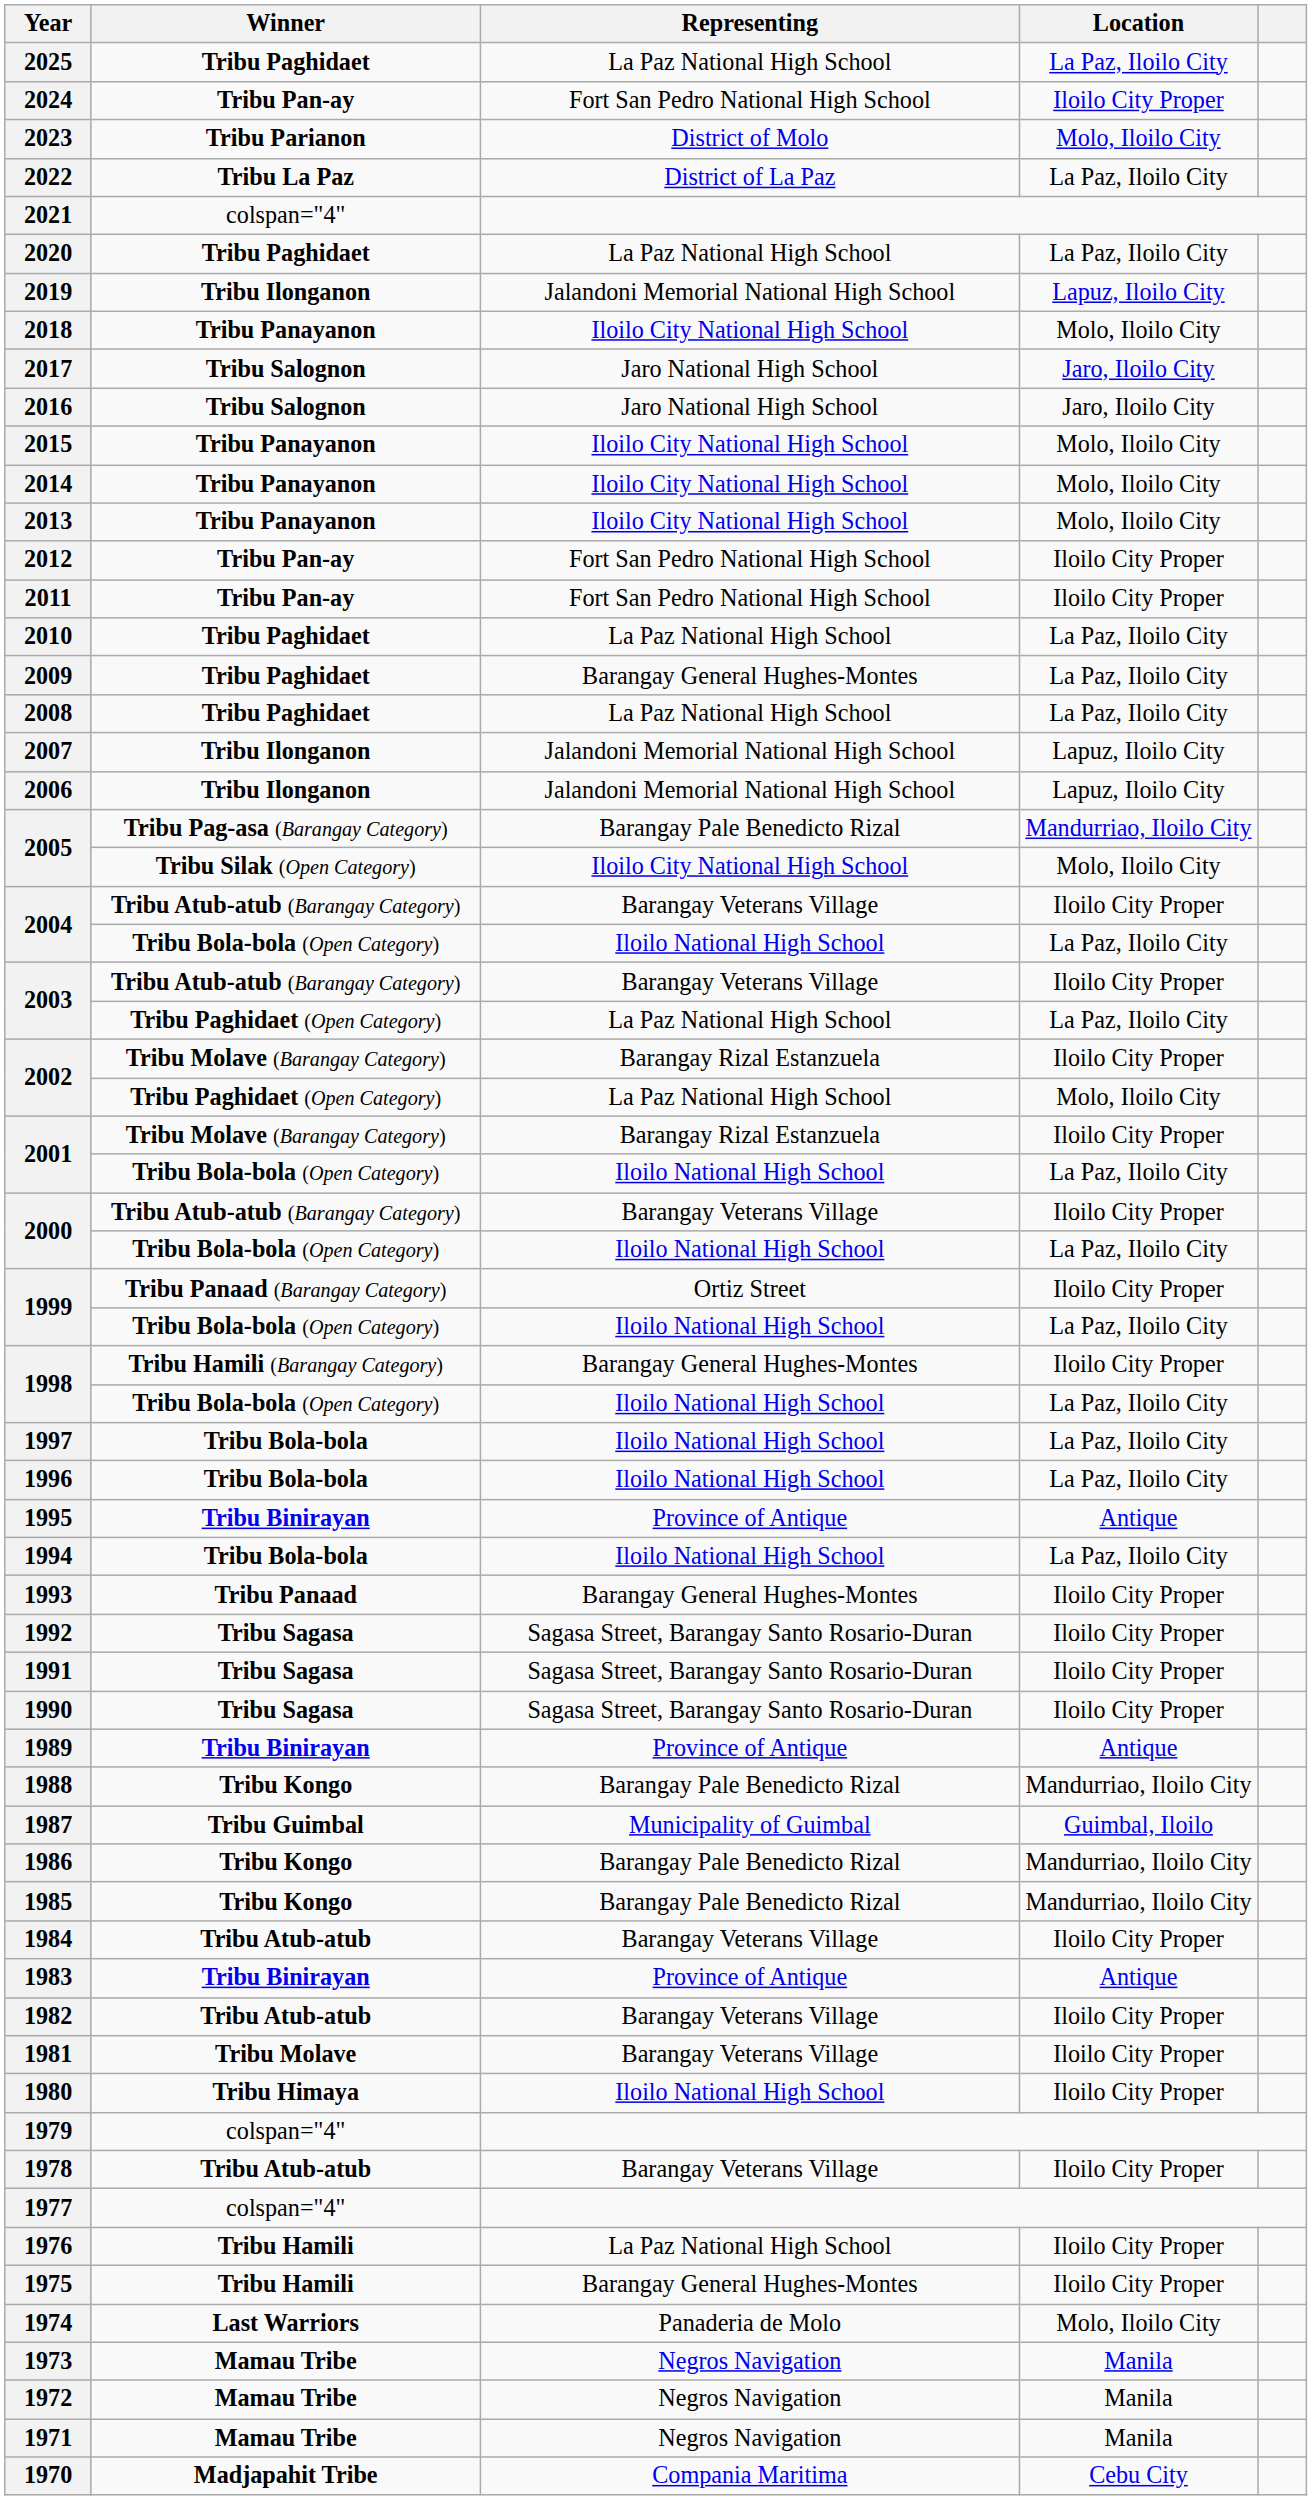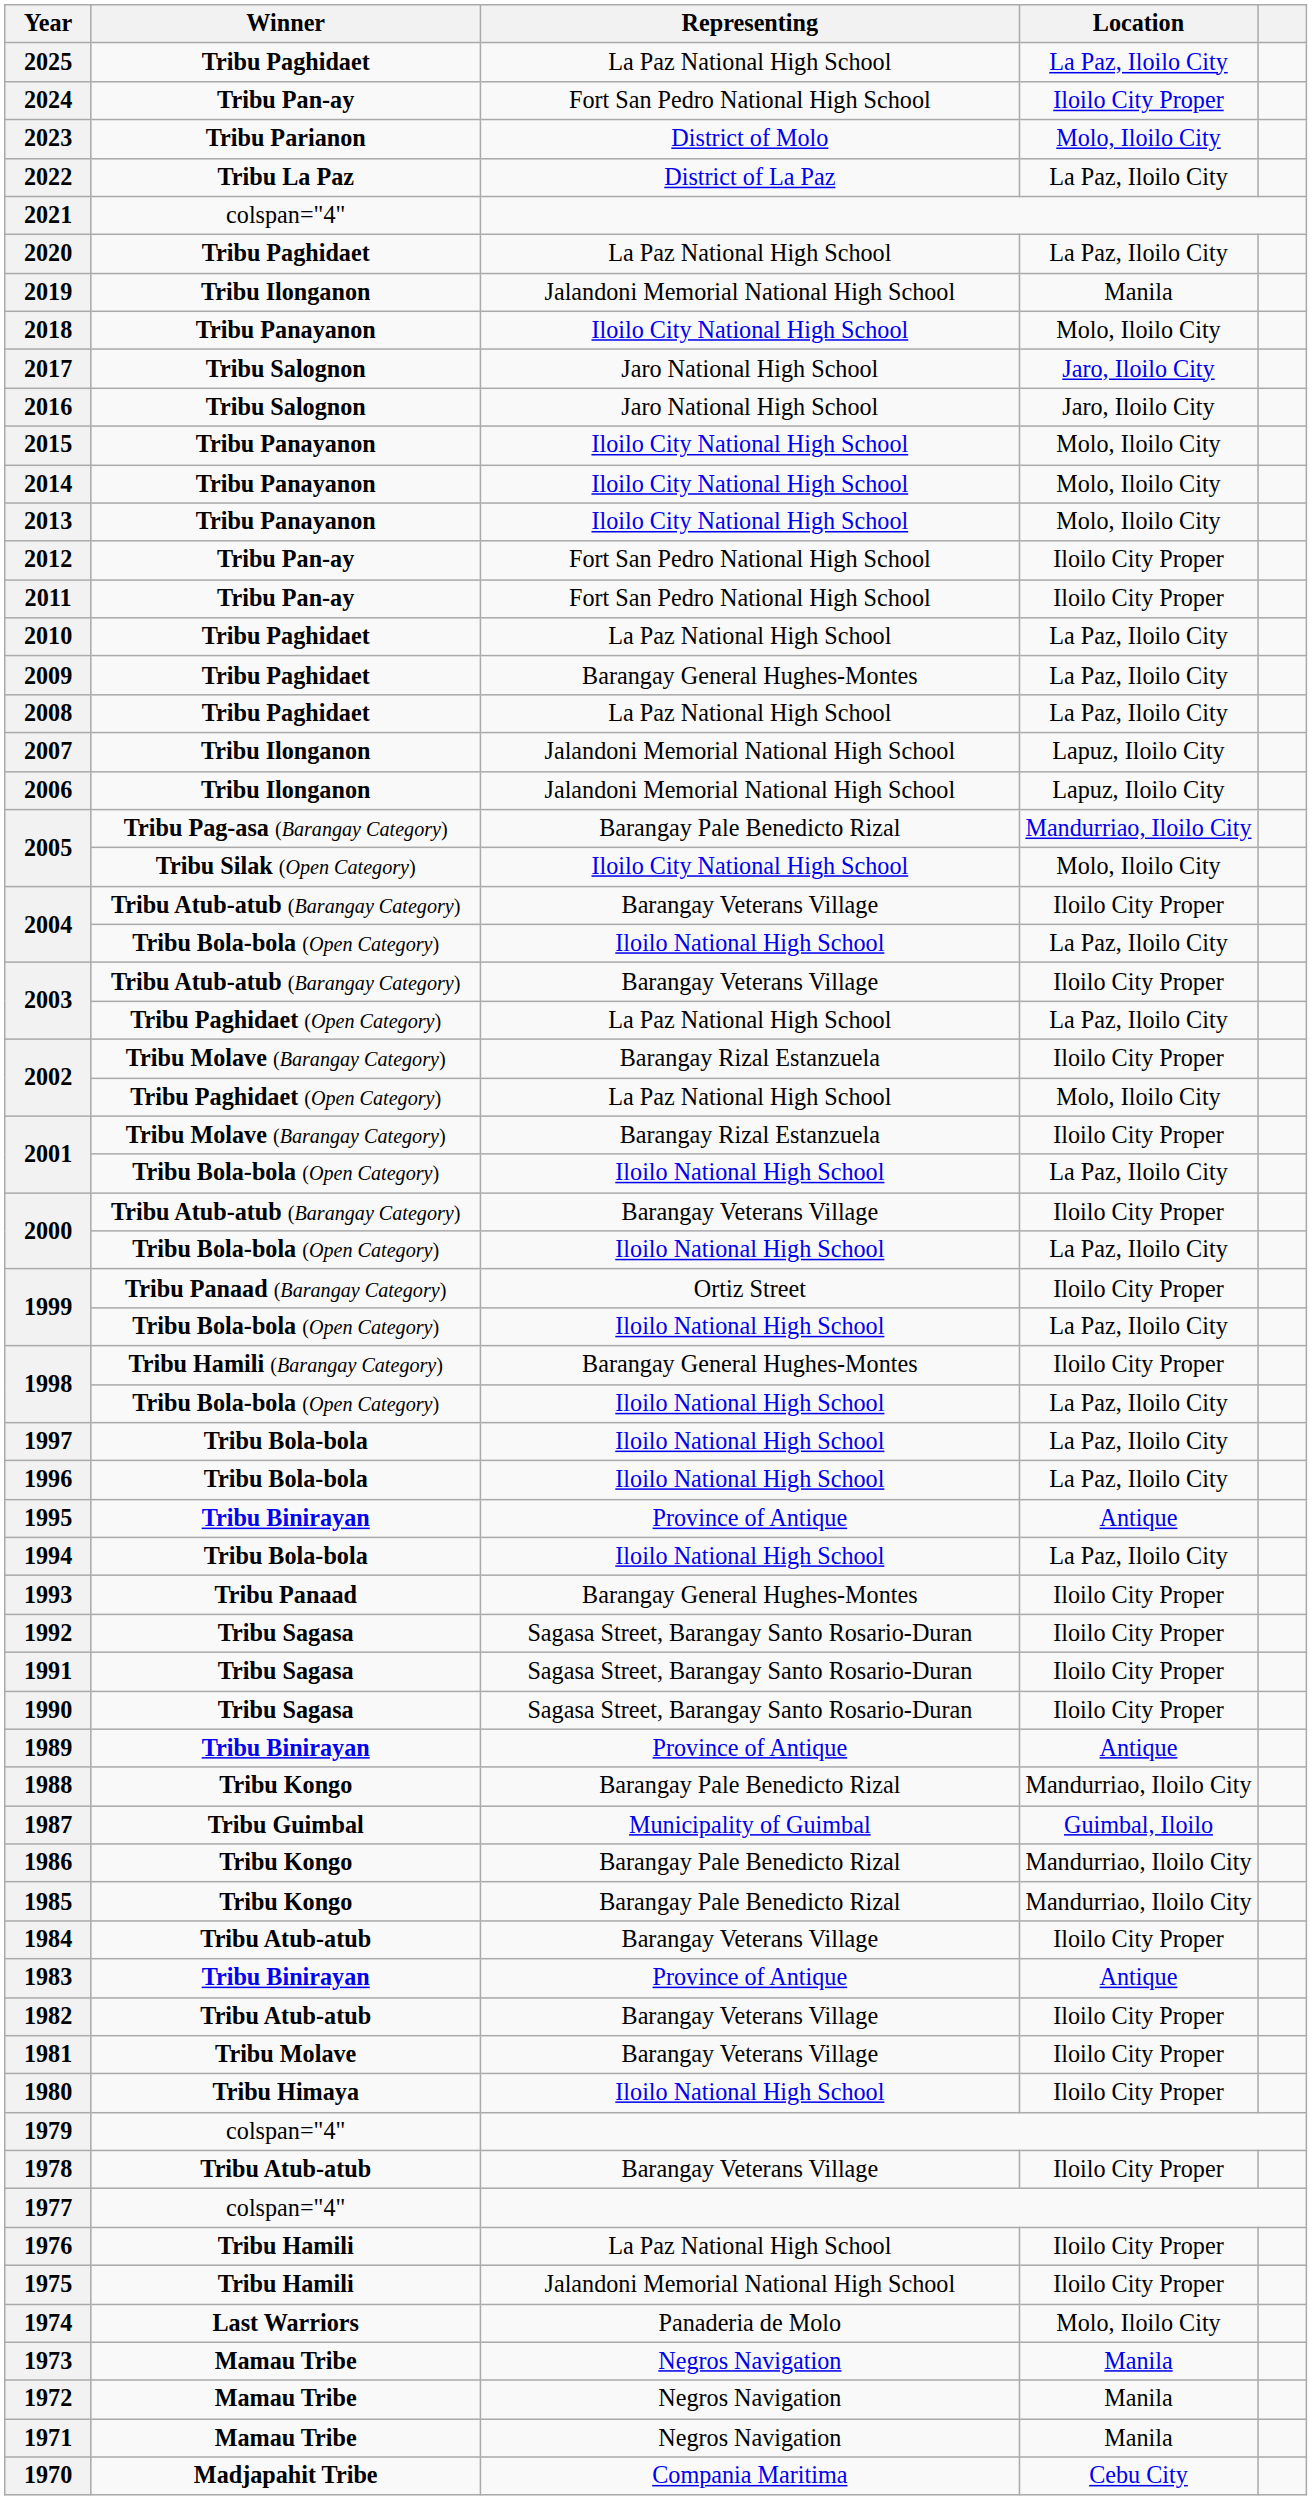(1138, 291) Lapuz, Iloilo City -> (1138, 291) Manila
(750, 2284) Barangay General Hughes-Montes -> (750, 2284) Jalandoni Memorial National High School
